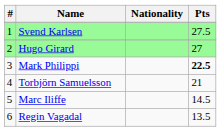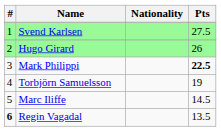(197, 48) 27 -> (197, 48) 26
(197, 83) 21 -> (197, 83) 19
(10, 117) normal -> (10, 117) bold
